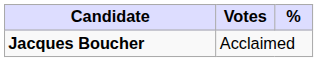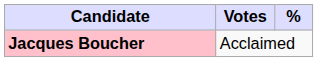(76, 43) no background -> (76, 43) pink background
